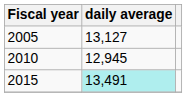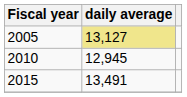(106, 37) no background -> (106, 37) khaki background
(106, 80) paleturquoise background -> (106, 80) no background
